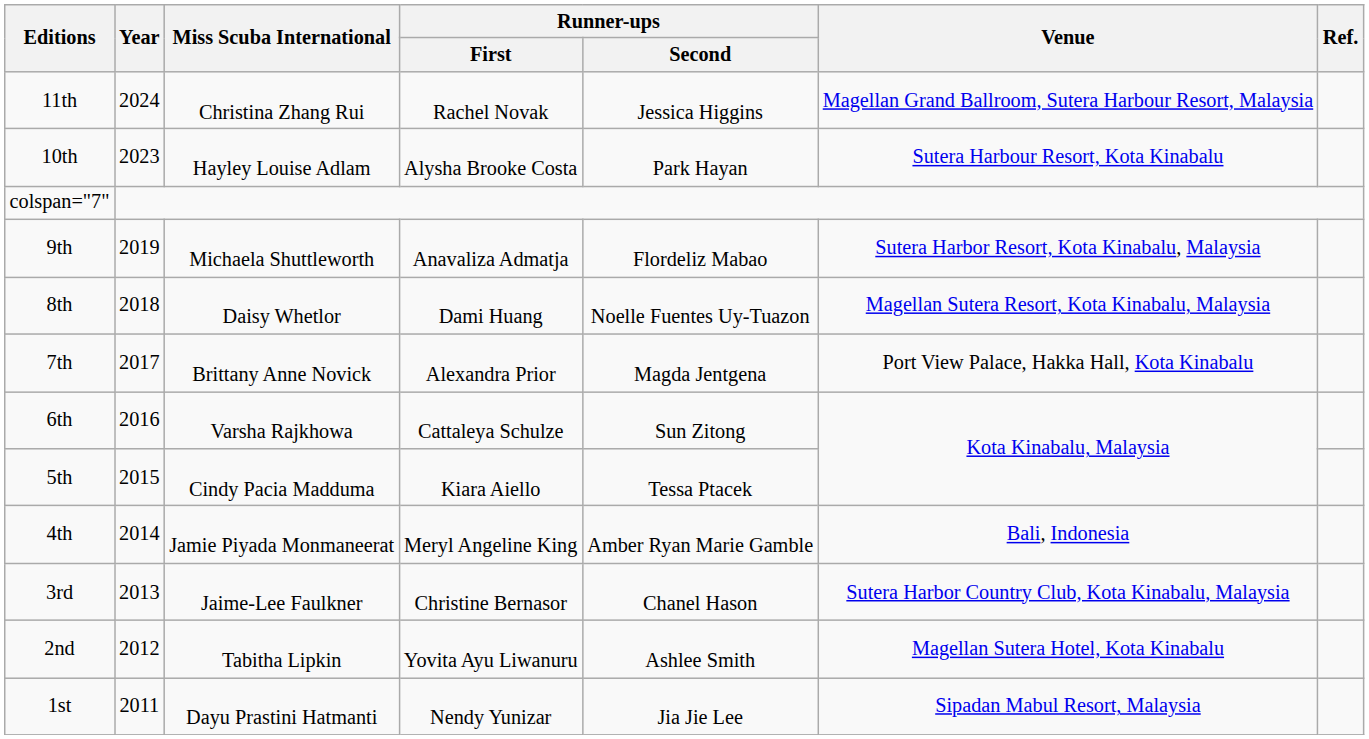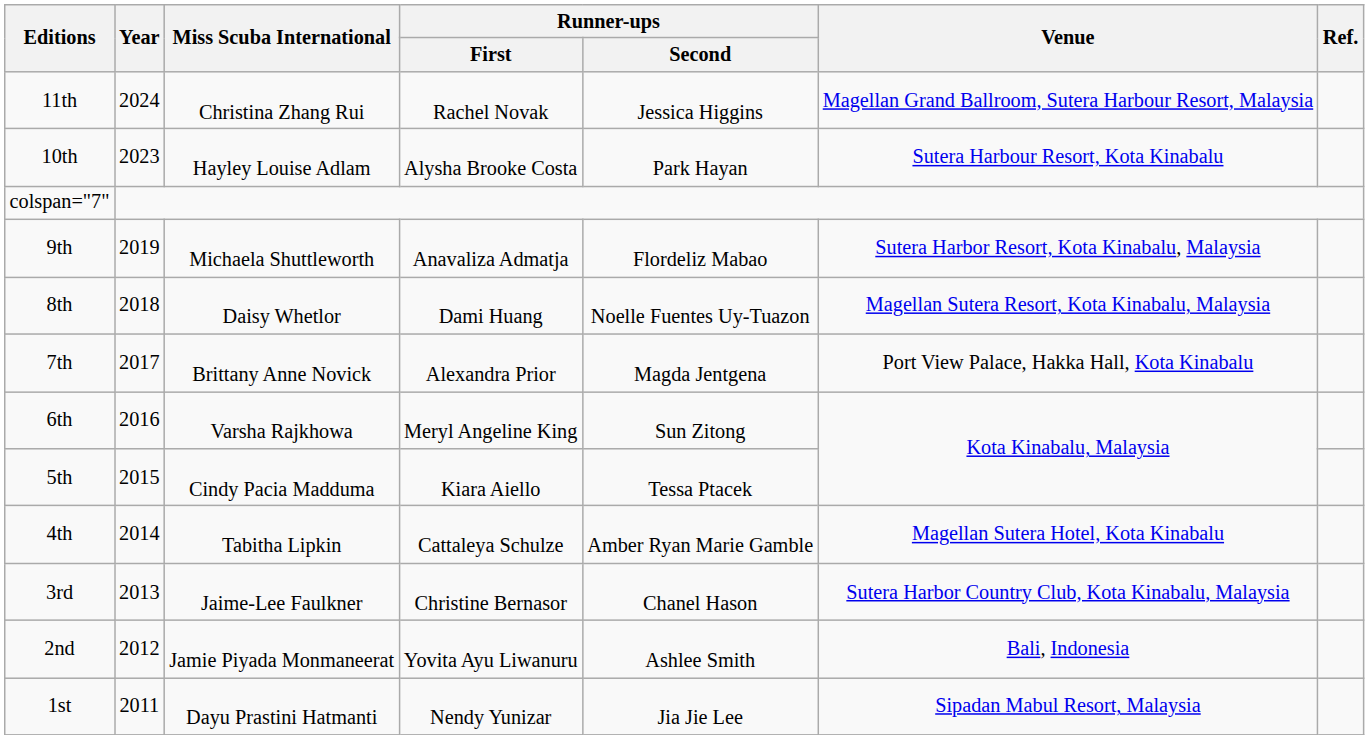(491, 431) Cattaleya Schulze -> (491, 431) Meryl Angeline King
(282, 545) Jamie Piyada Monmaneerat -> (282, 545) Tabitha Lipkin
(491, 545) Meryl Angeline King -> (491, 545) Cattaleya Schulze
(1068, 533) Bali, Indonesia -> (1068, 533) Magellan Sutera Hotel, Kota Kinabalu
(282, 660) Tabitha Lipkin -> (282, 660) Jamie Piyada Monmaneerat
(1068, 648) Magellan Sutera Hotel, Kota Kinabalu -> (1068, 648) Bali, Indonesia
